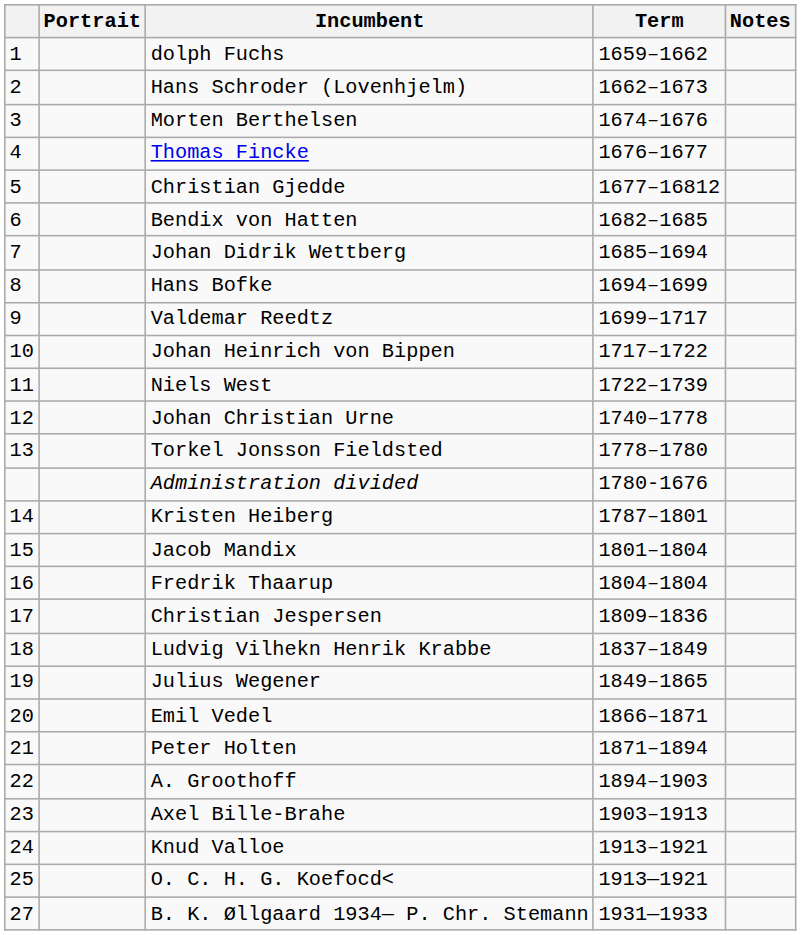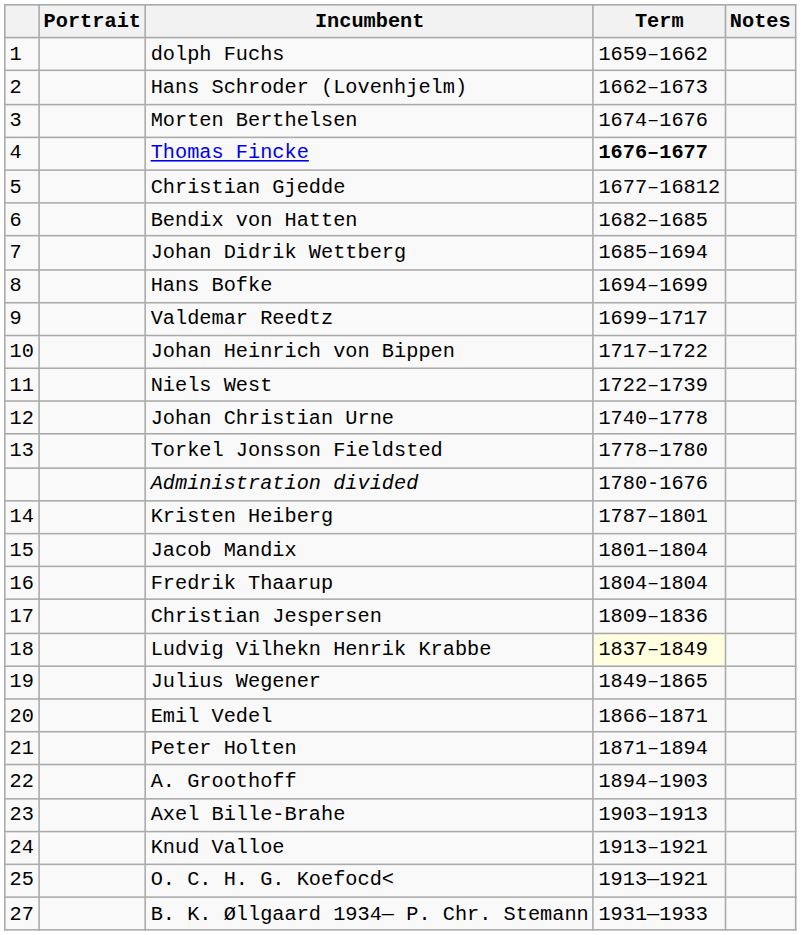(653, 154) normal -> (653, 154) bold
(653, 649) no background -> (653, 649) lightyellow background
